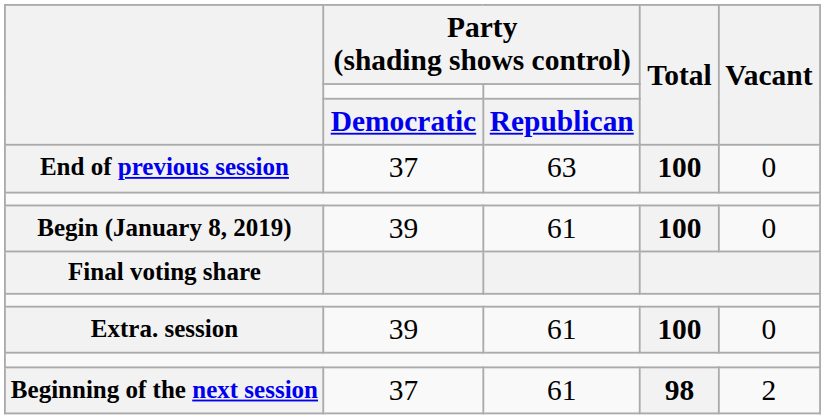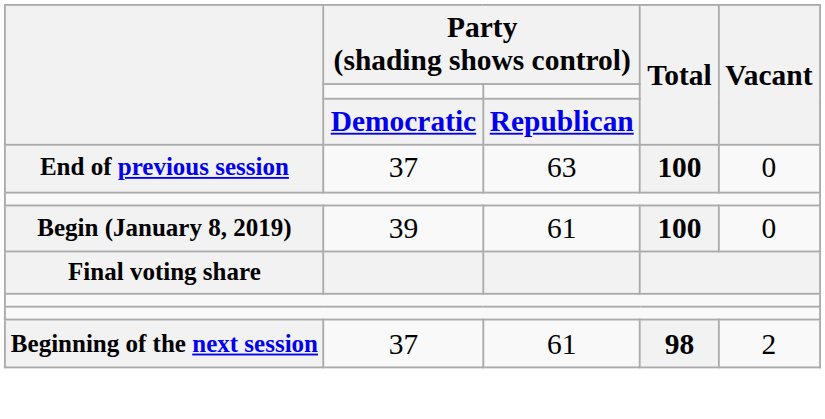- row: (164, 329)
